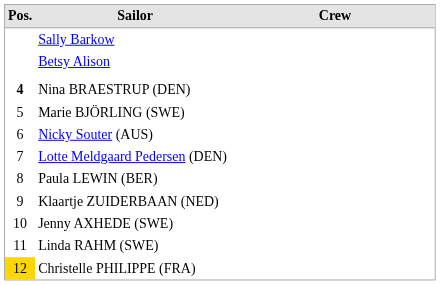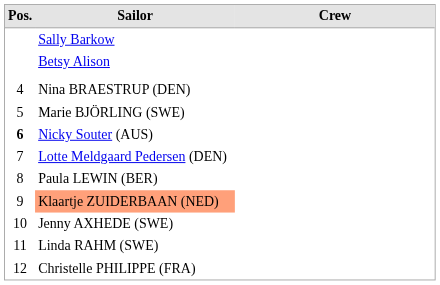(20, 89) bold -> (20, 89) normal
(20, 134) normal -> (20, 134) bold
(128, 201) no background -> (128, 201) lightsalmon background
(20, 268) gold background -> (20, 268) no background
